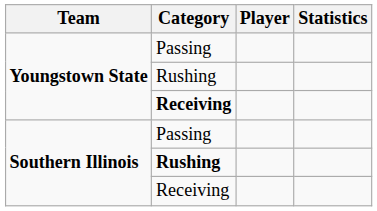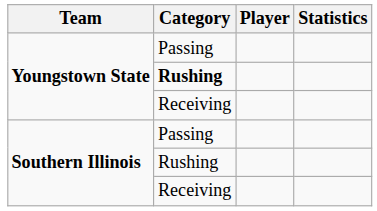(186, 76) normal -> (190, 76) bold
(194, 104) bold -> (195, 104) normal
(188, 162) bold -> (188, 162) normal
